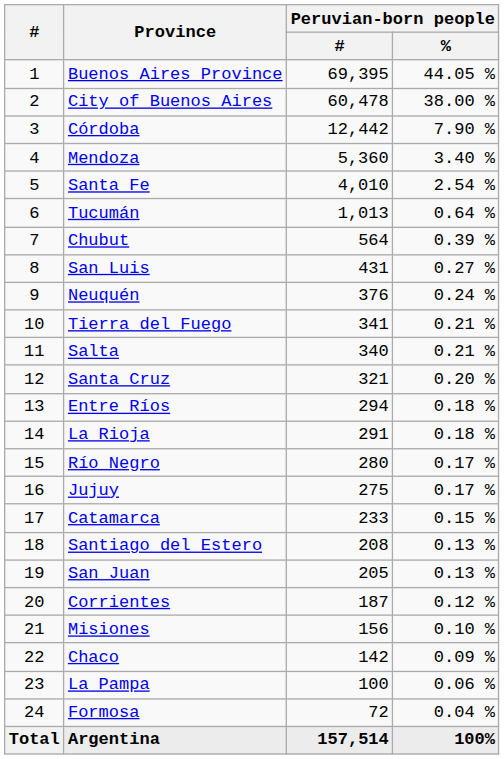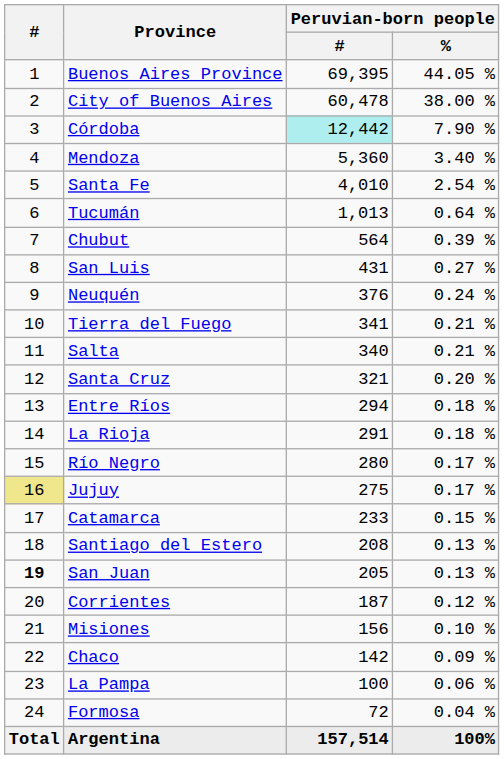(358, 130) no background -> (358, 130) paleturquoise background
(34, 490) no background -> (34, 490) khaki background
(34, 574) normal -> (34, 574) bold
